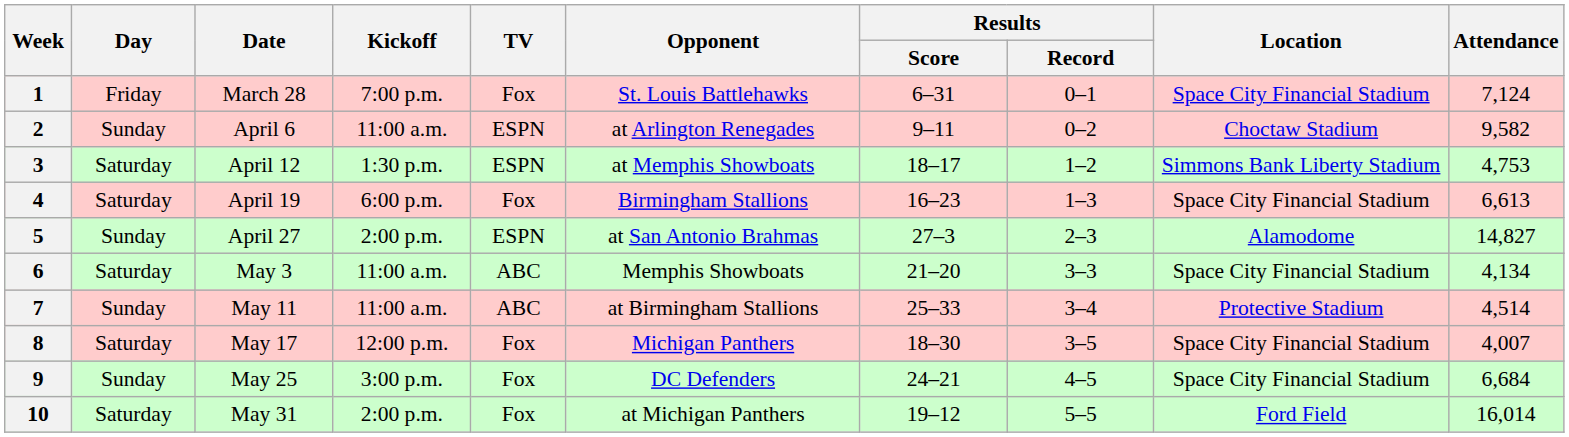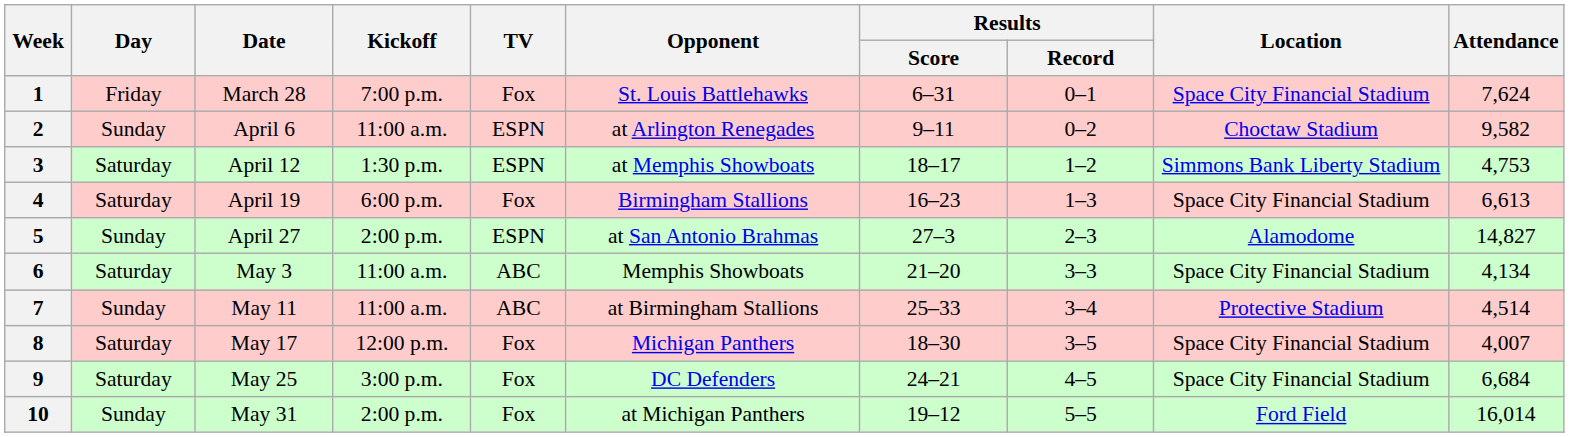(1506, 93) 7,124 -> (1506, 93) 7,624
(133, 378) Sunday -> (133, 378) Saturday
(133, 413) Saturday -> (133, 413) Sunday
